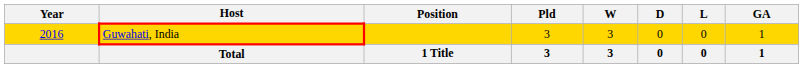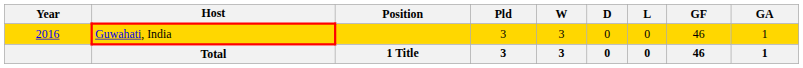+ column: (699, 14)
